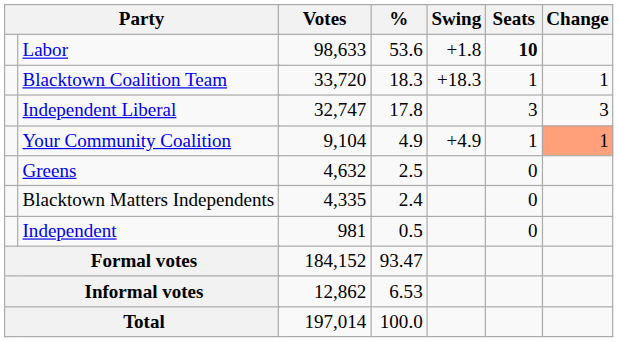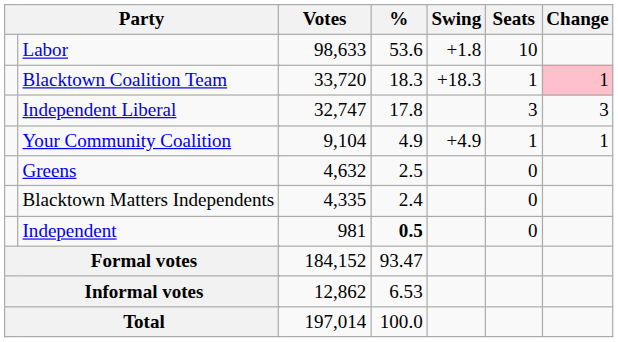(528, 49) bold -> (528, 49) normal
(604, 79) no background -> (604, 79) pink background
(604, 140) lightsalmon background -> (604, 140) no background
(411, 230) normal -> (411, 230) bold
